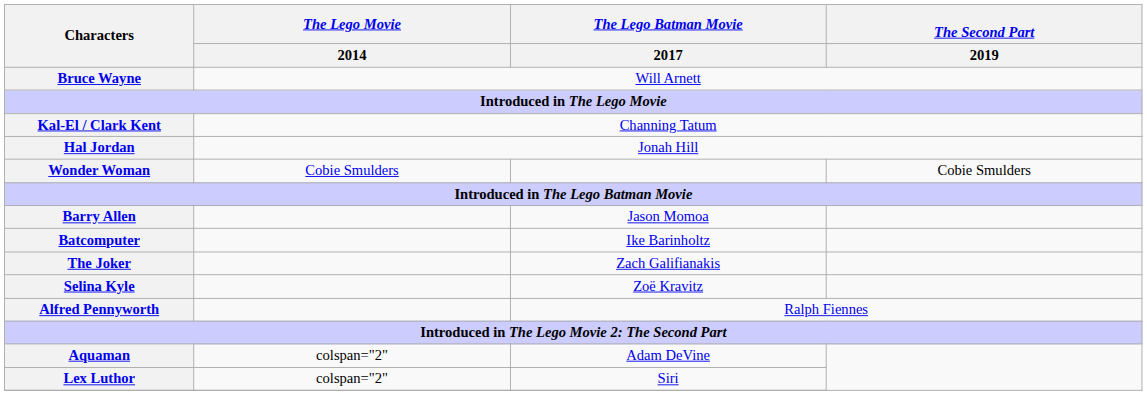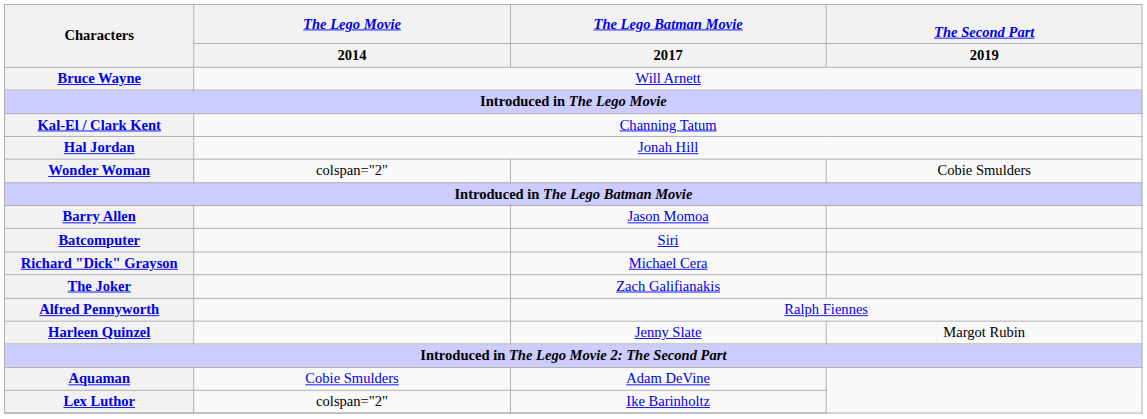(352, 170) Cobie Smulders -> (352, 170) colspan="2"
(668, 240) Ike Barinholtz -> (668, 240) Siri
+ row: (99, 263)
- row: (99, 286)
+ row: (99, 332)
(352, 355) colspan="2" -> (352, 378) Cobie Smulders
(668, 378) Siri -> (668, 401) Ike Barinholtz
